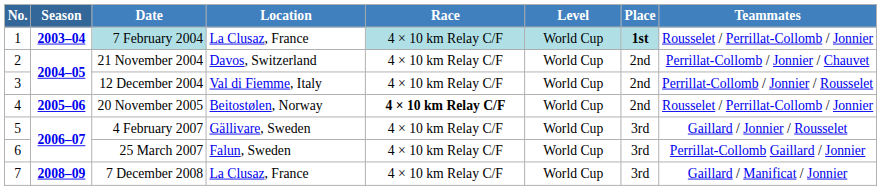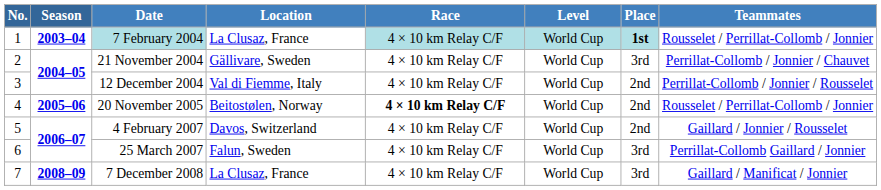(263, 61) Davos, Switzerland -> (260, 61) Gällivare, Sweden
(640, 61) 2nd -> (640, 61) 3rd
(260, 128) Gällivare, Sweden -> (263, 128) Davos, Switzerland
(640, 128) 3rd -> (640, 128) 2nd
